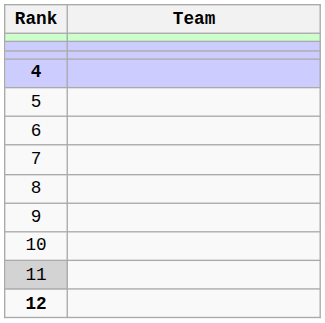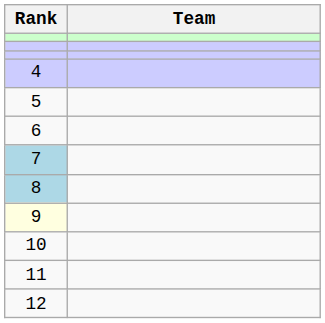(36, 73) bold -> (36, 73) normal
(36, 160) no background -> (36, 160) lightblue background
(36, 188) no background -> (36, 188) lightblue background
(36, 217) no background -> (36, 217) lightyellow background
(36, 275) lightgrey background -> (36, 275) no background
(36, 304) bold -> (36, 304) normal
